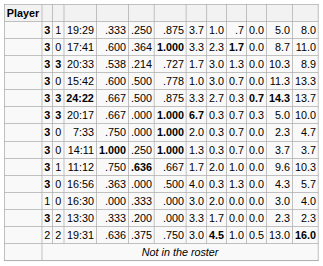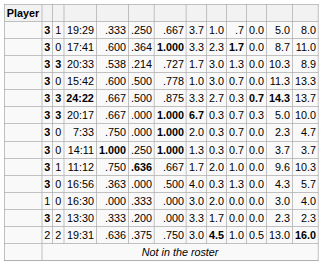(173, 30) .875 -> (173, 30) .667
